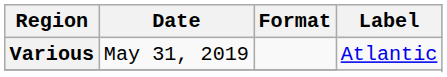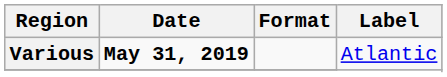(176, 54) normal -> (176, 54) bold
